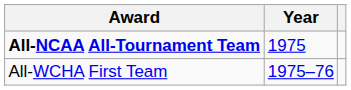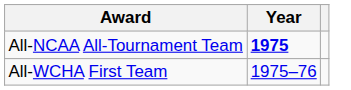(134, 44) bold -> (126, 44) normal
(287, 44) normal -> (270, 44) bold
